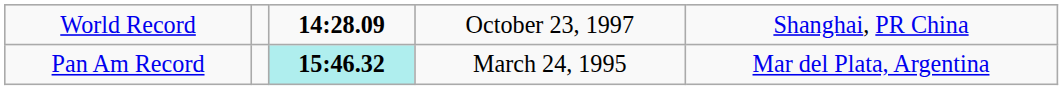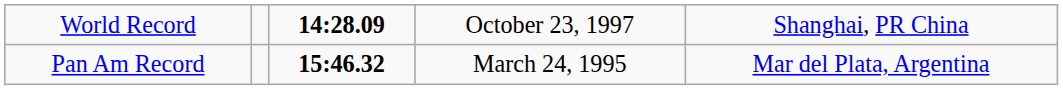(342, 64) paleturquoise background -> (342, 64) no background
